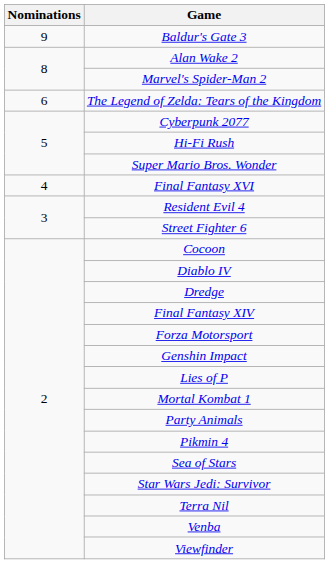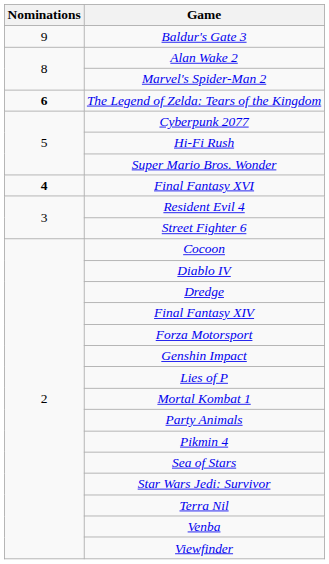(44, 100) normal -> (44, 100) bold
(44, 185) normal -> (44, 185) bold
